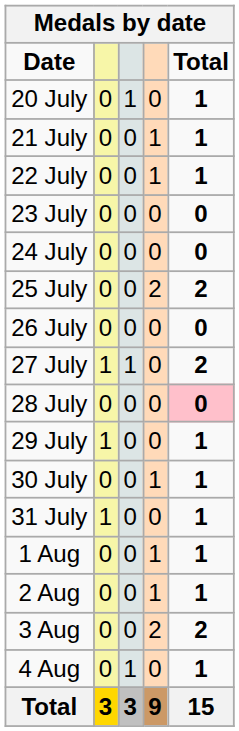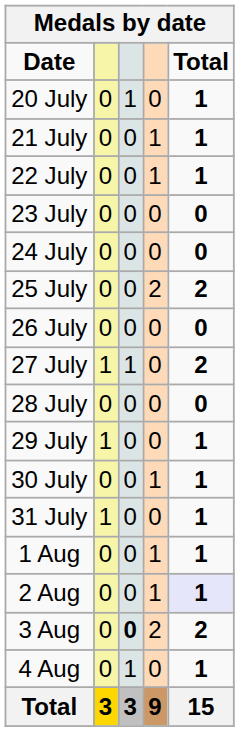(201, 403) pink background -> (201, 403) no background
(201, 593) no background -> (201, 593) lavender background
(130, 631) normal -> (130, 631) bold
